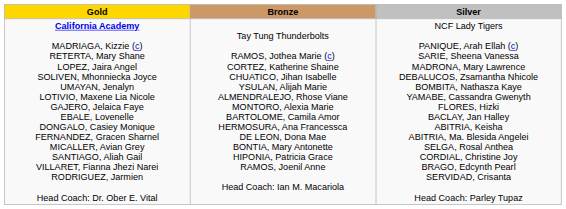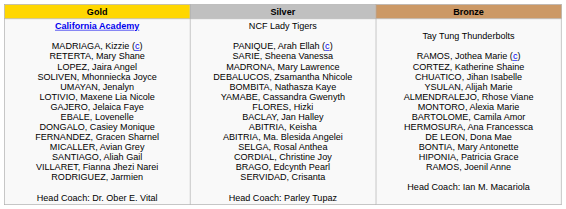columns swapped: (469, 12) <-> (283, 12)
